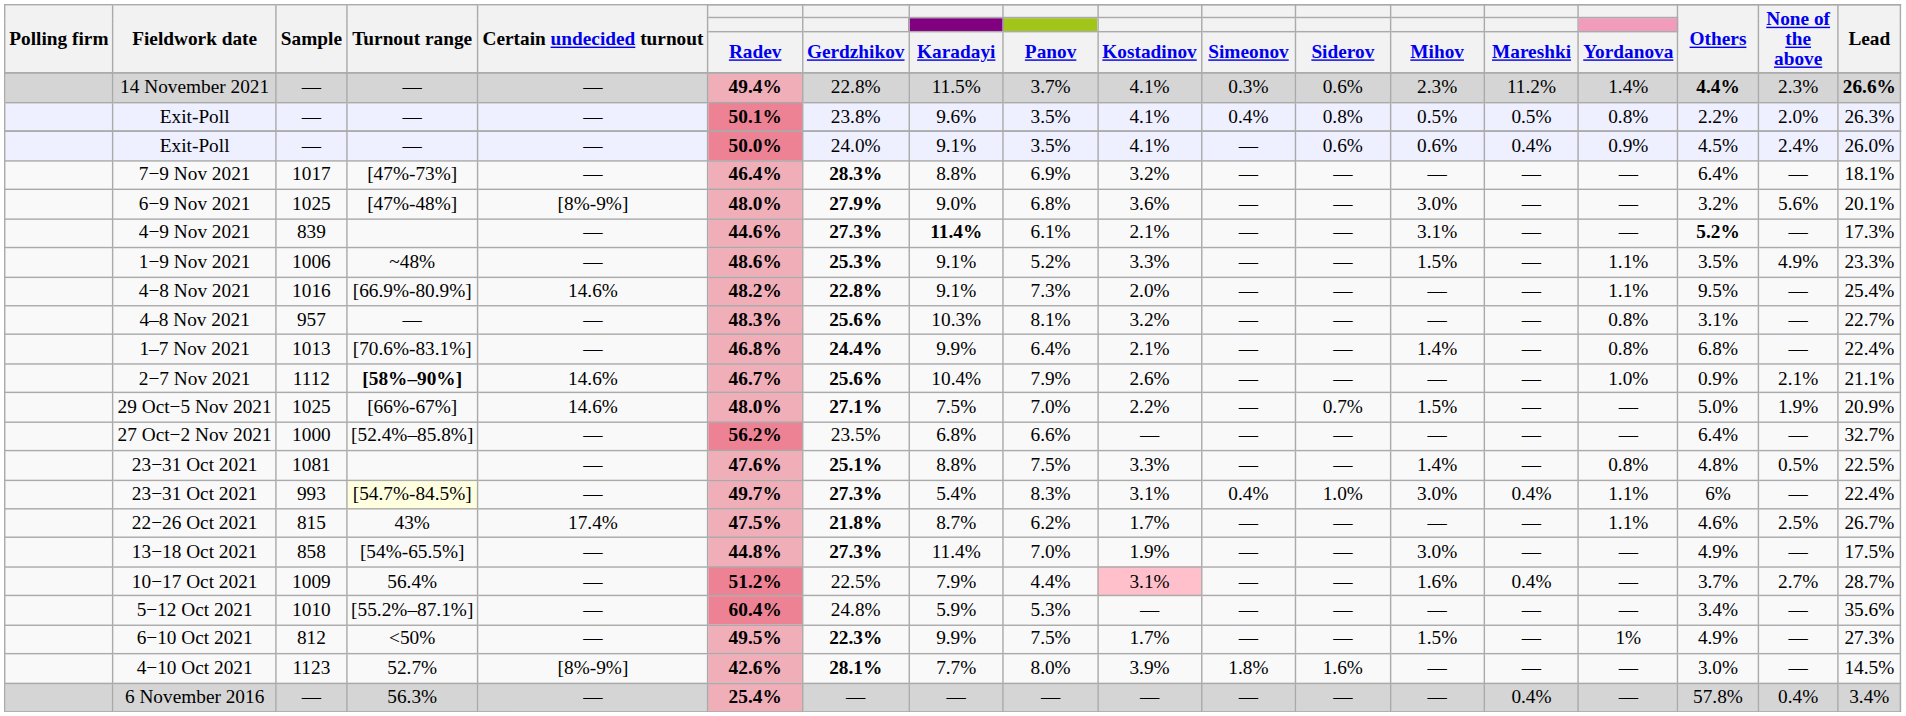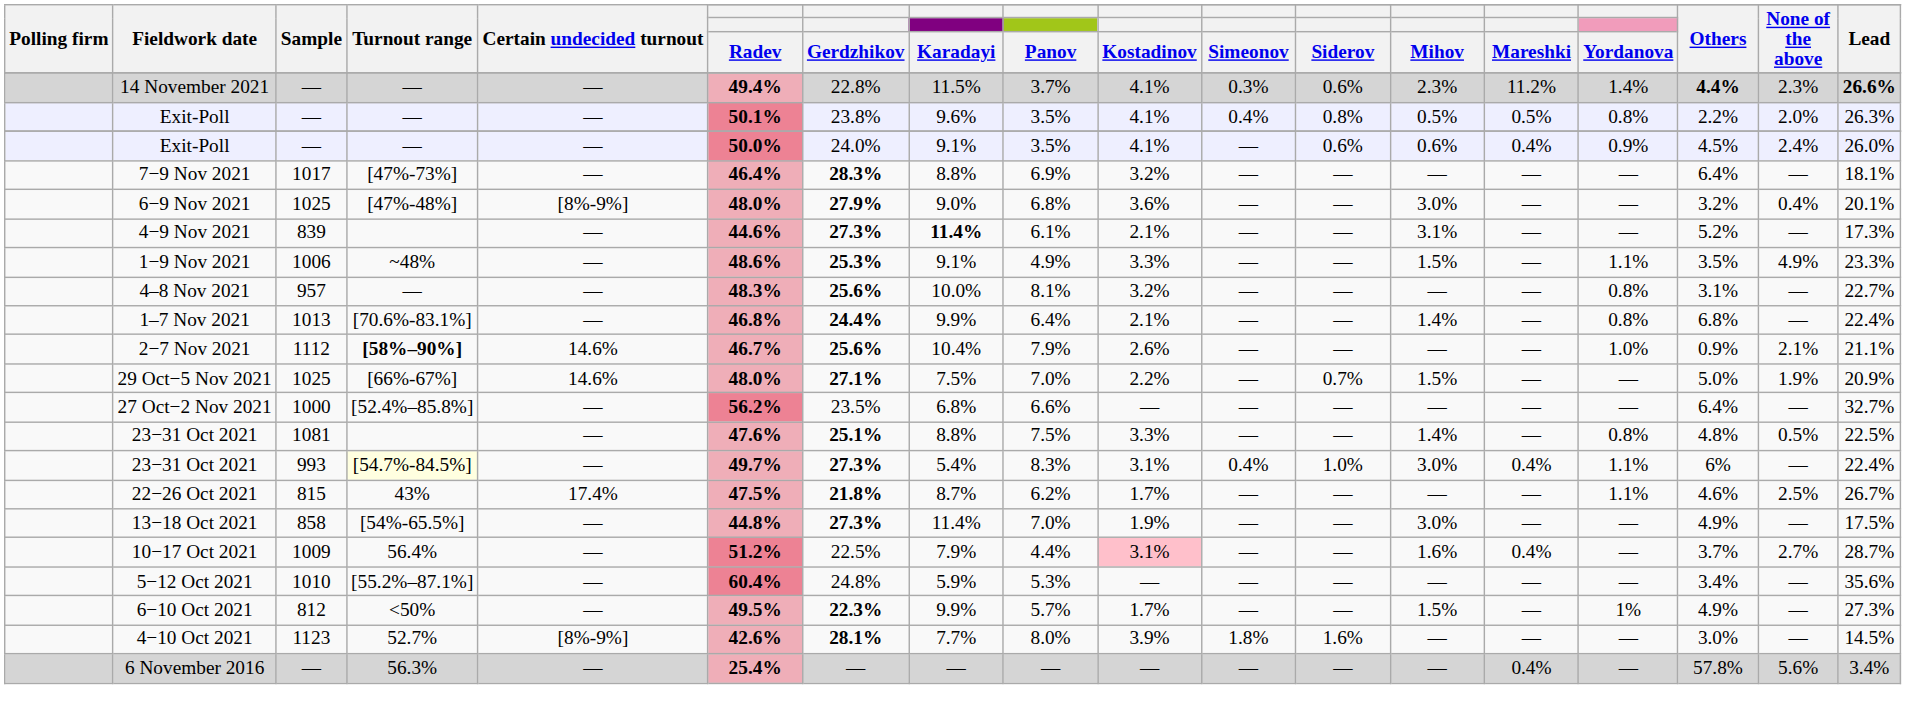(1798, 203) 5.6% -> (1798, 203) 0.4%
(1718, 232) bold -> (1718, 232) normal
(1051, 261) 5.2% -> (1051, 261) 4.9%
- row: (195, 290)
(956, 319) 10.3% -> (956, 290) 10.0%
(1051, 638) 7.5% -> (1051, 609) 5.7%
(1798, 696) 0.4% -> (1798, 667) 5.6%
